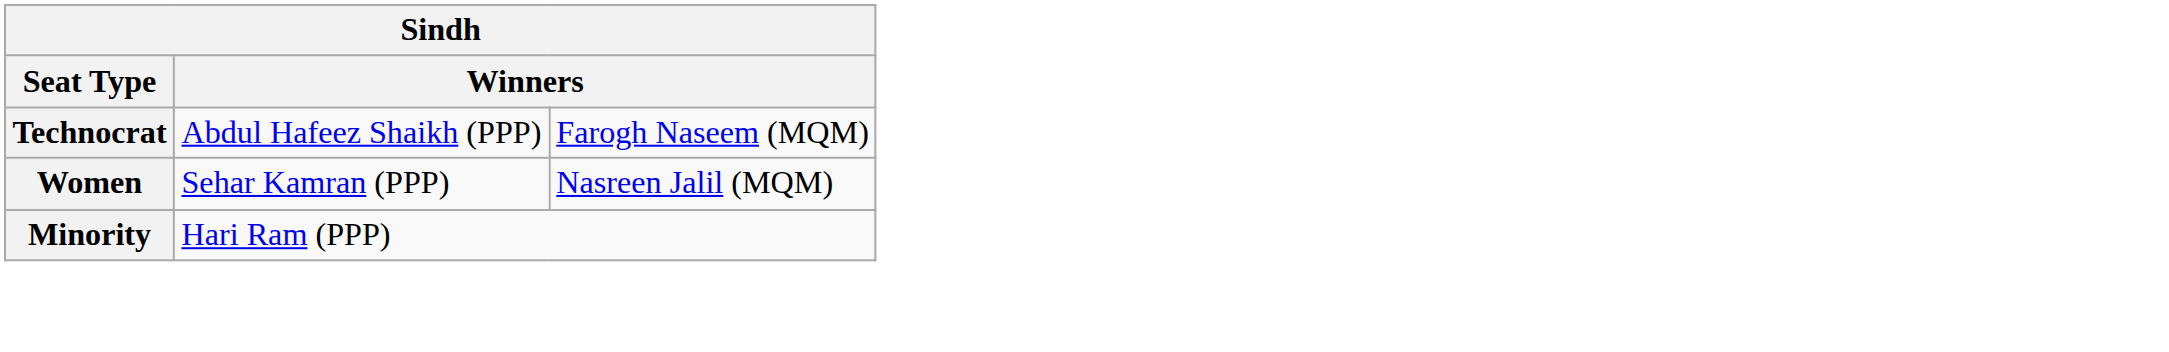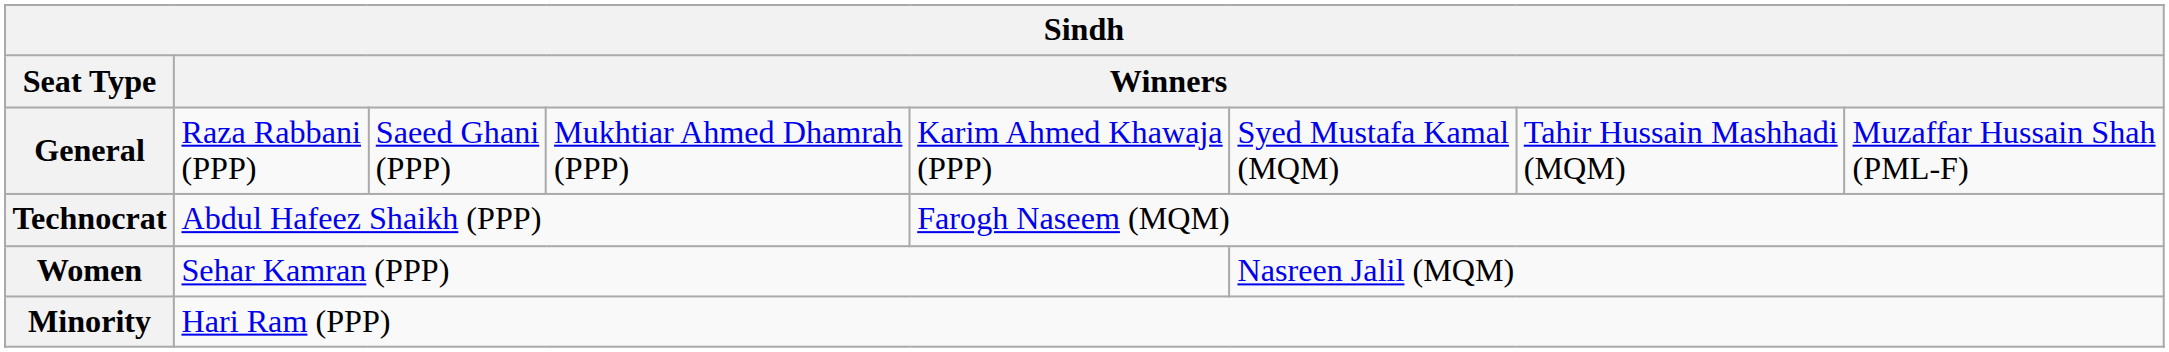+ row: (90, 150)
